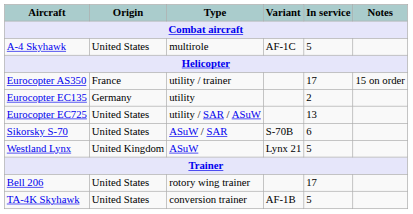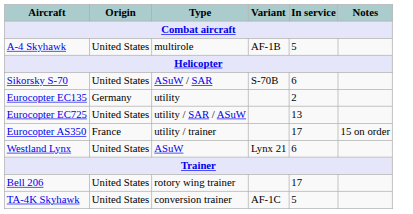(281, 47) AF-1C -> (266, 47) AF-1B
rows swapped: (47, 81) <-> (37, 132)
(128, 149) United Kingdom -> (121, 149) United States
(309, 149) 5 -> (294, 149) 6
(281, 200) AF-1B -> (266, 200) AF-1C
